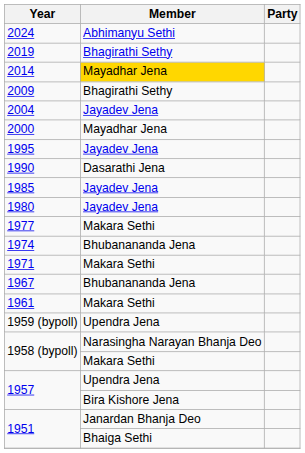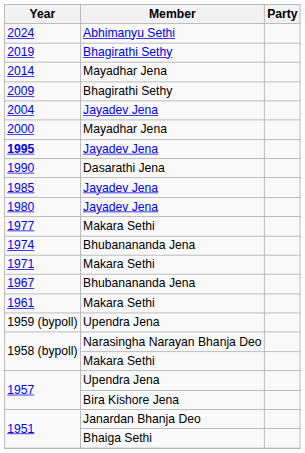(125, 71) gold background -> (125, 71) no background
(21, 149) normal -> (21, 149) bold
